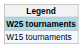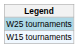(41, 24) bold -> (39, 24) normal
